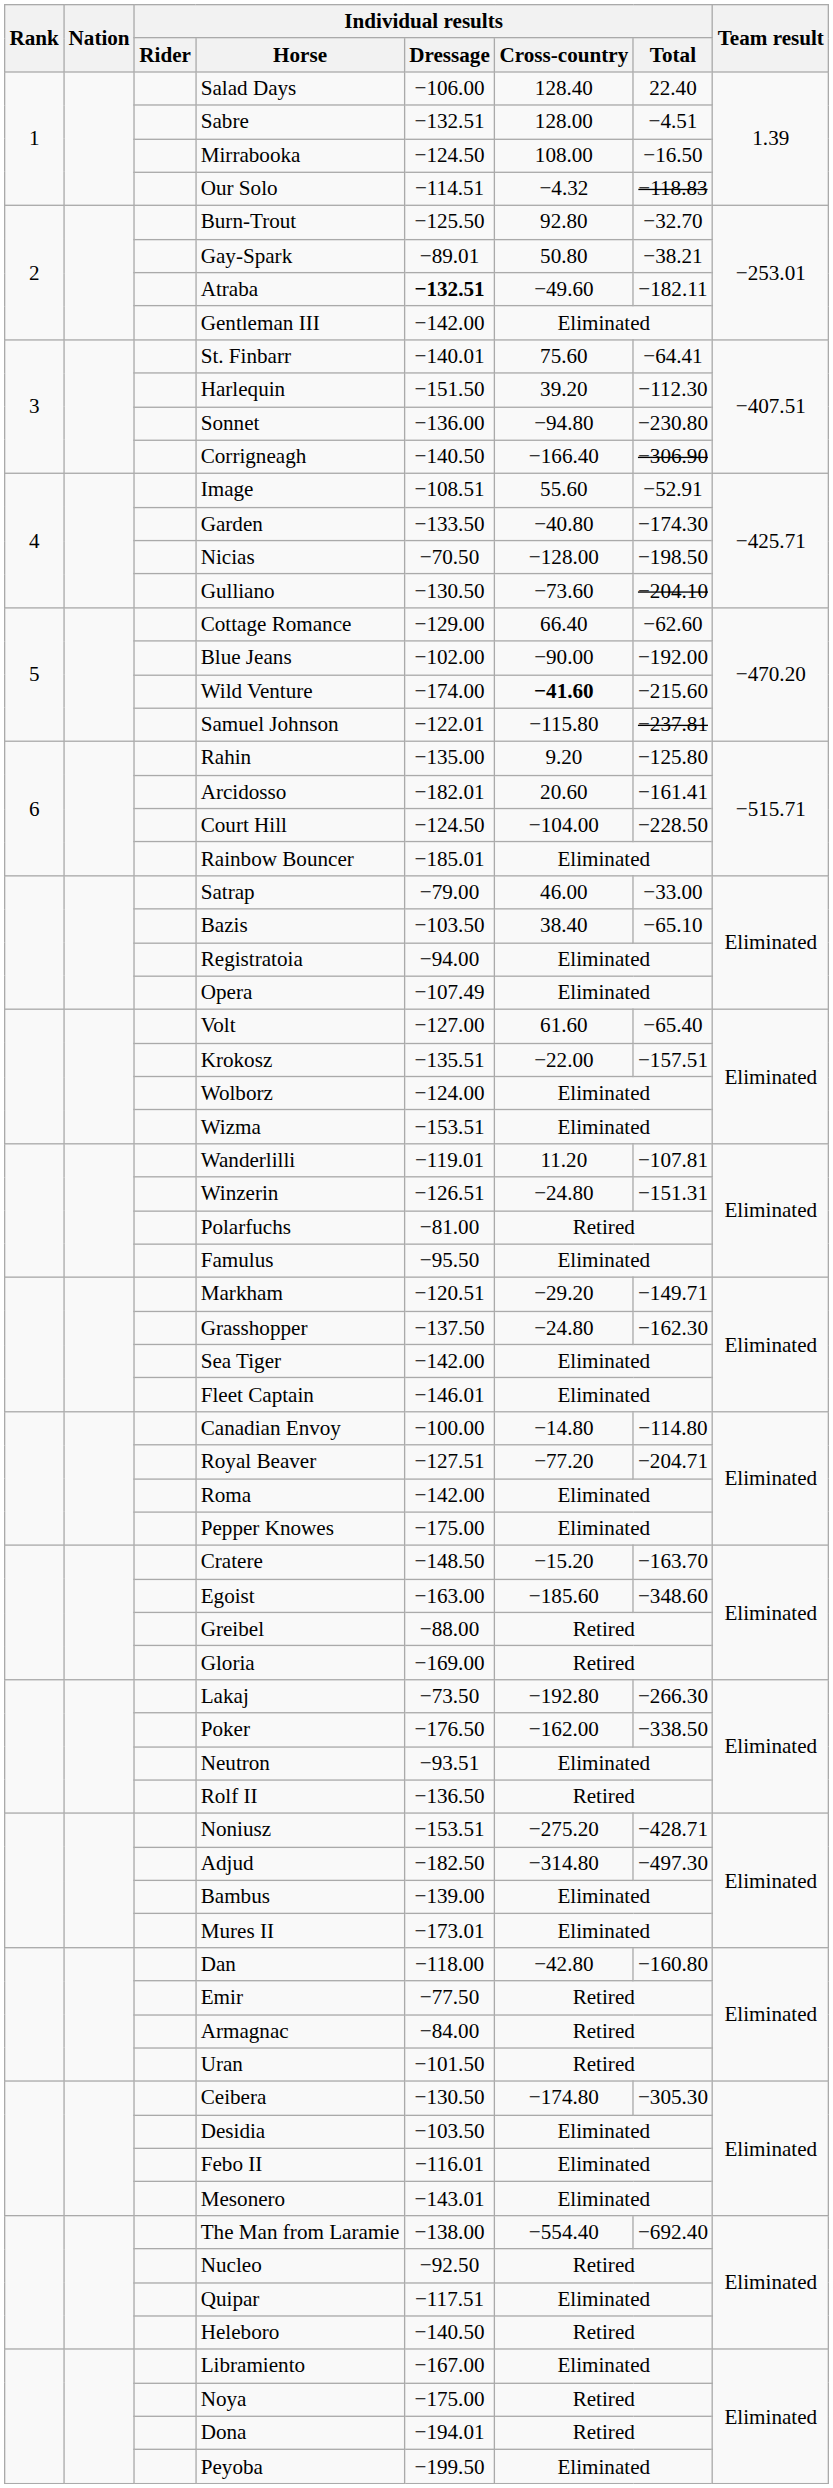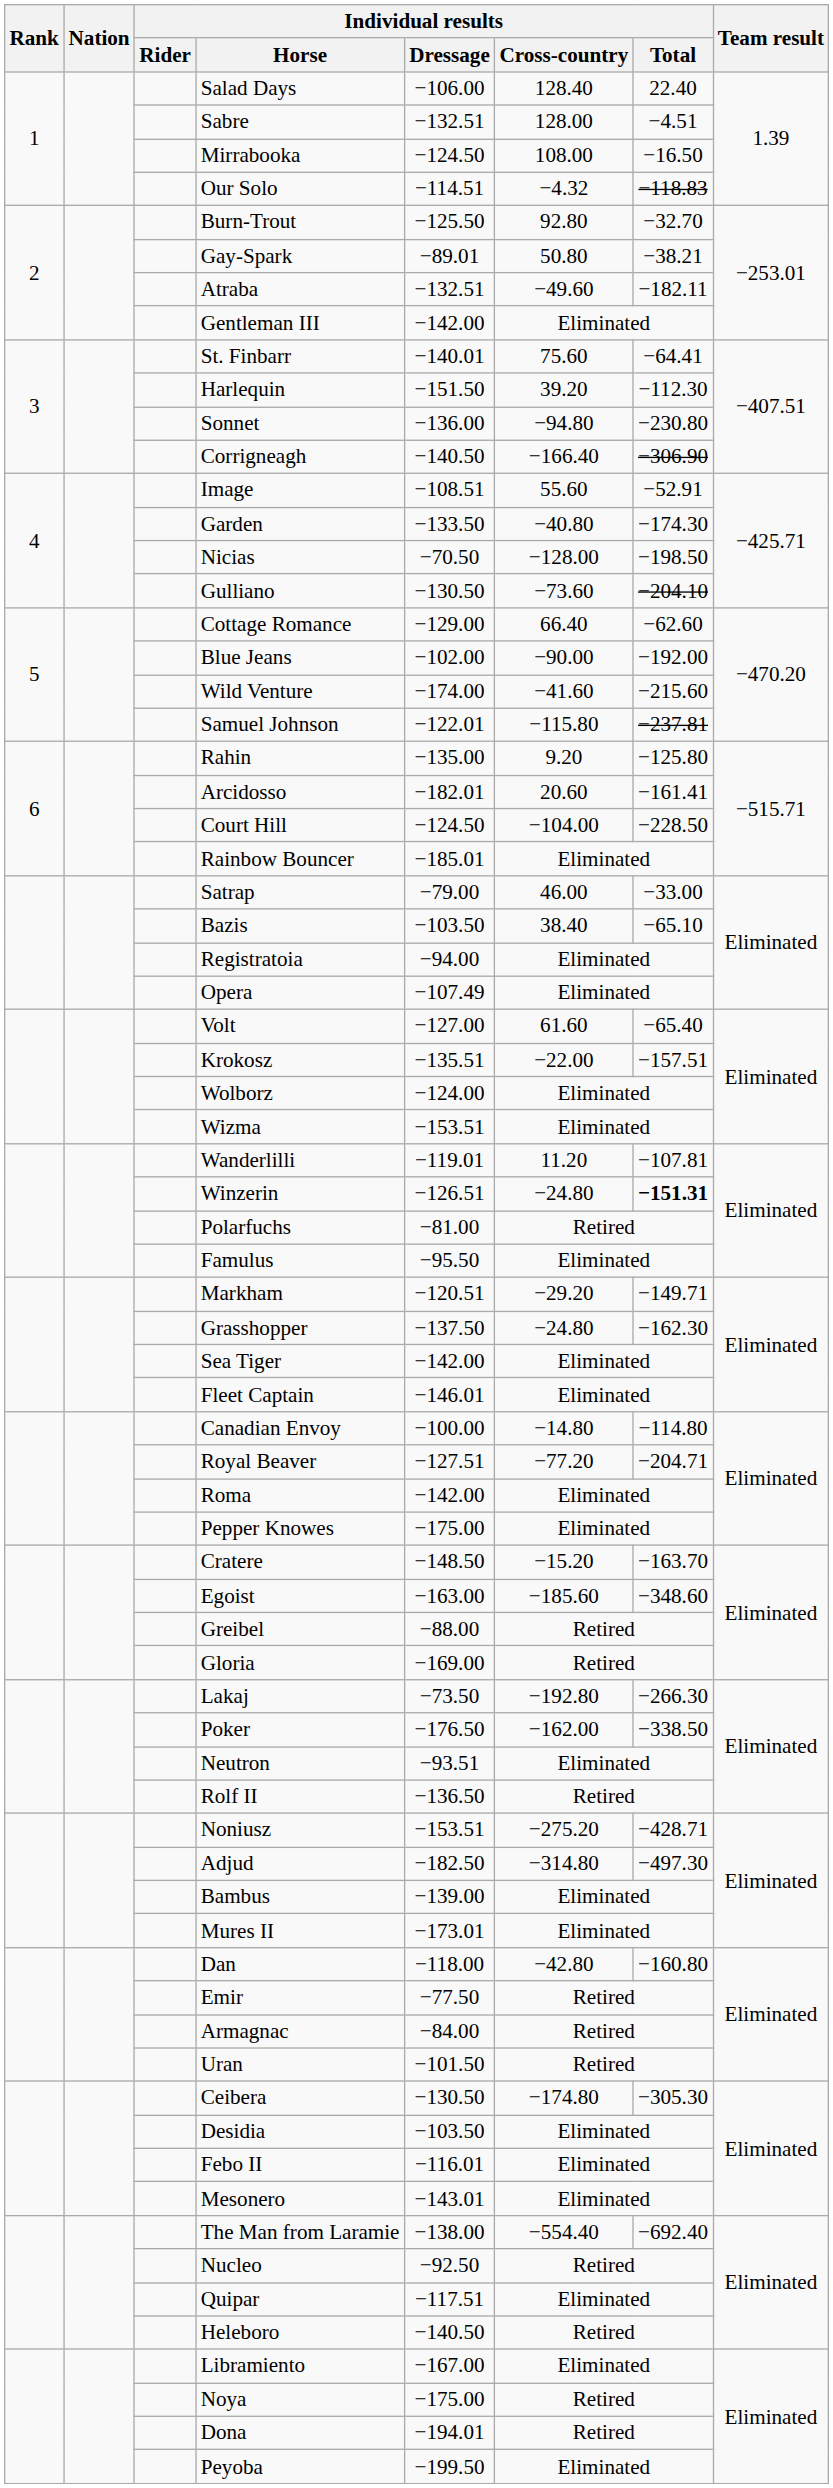(450, 289) bold -> (450, 289) normal
(564, 691) bold -> (564, 691) normal
(673, 1193) normal -> (673, 1193) bold
